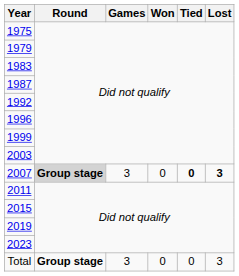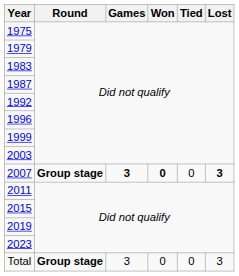(70, 173) lightgrey background -> (70, 173) no background
(127, 173) normal -> (127, 173) bold
(163, 173) normal -> (163, 173) bold
(191, 173) bold -> (191, 173) normal
